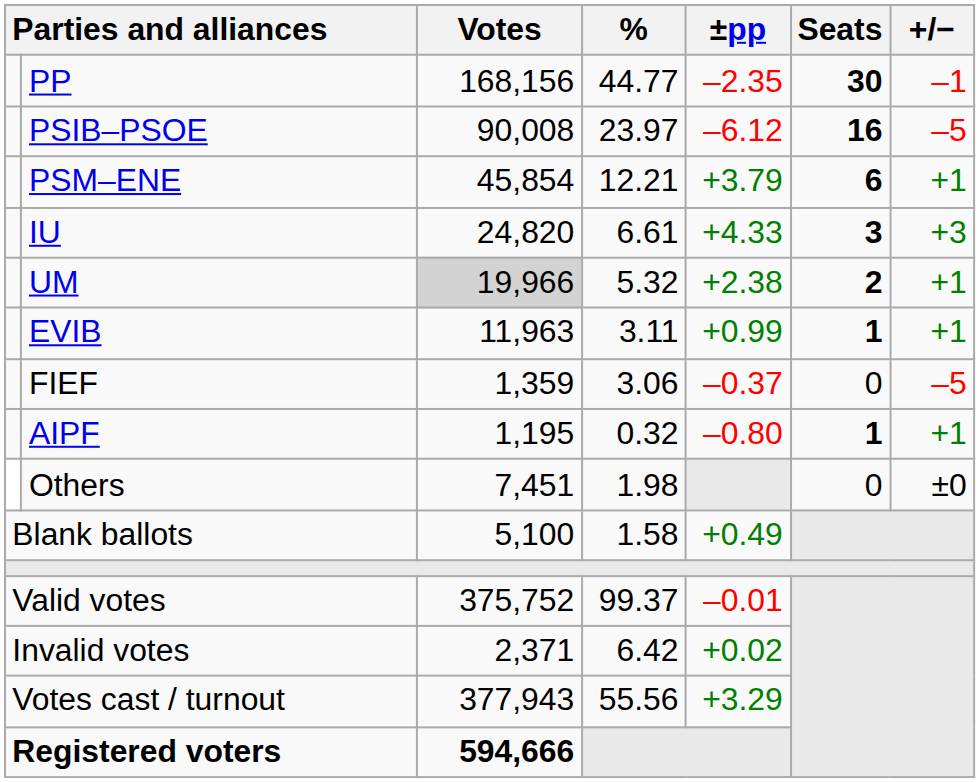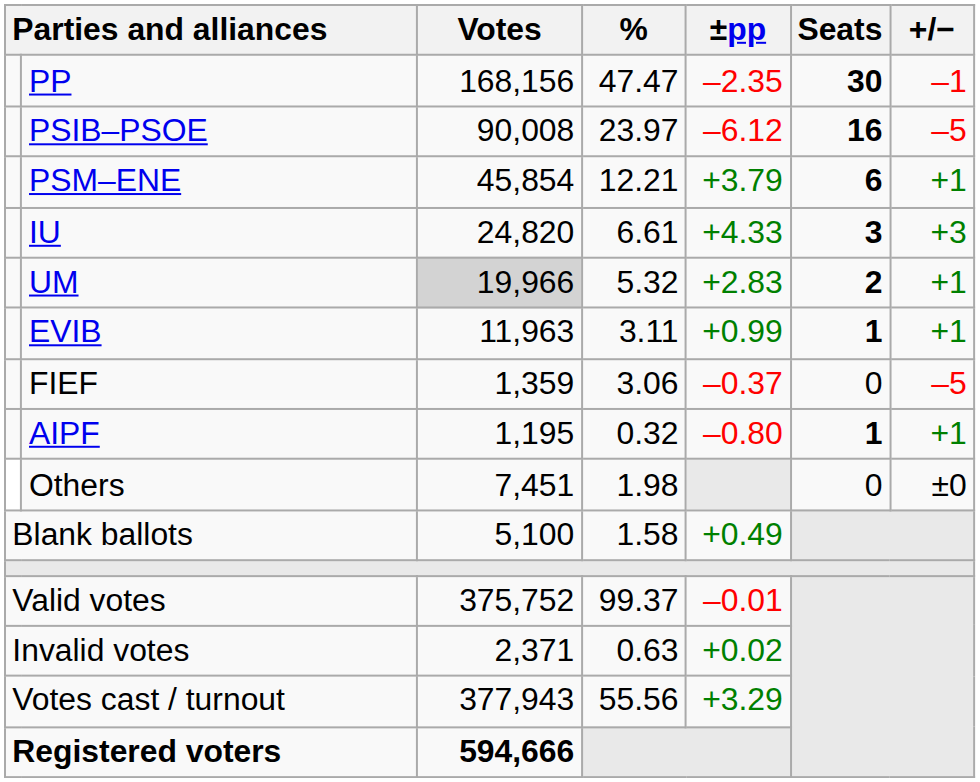(639, 80) 44.77 -> (639, 80) 47.47
(742, 282) +2.38 -> (742, 282) +2.83
(648, 650) 6.42 -> (648, 650) 0.63
